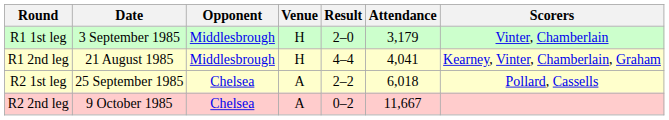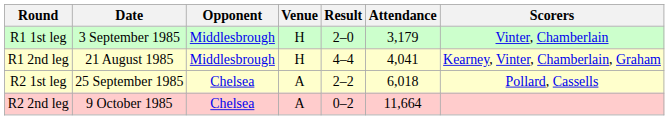(403, 103) 11,667 -> (403, 103) 11,664
